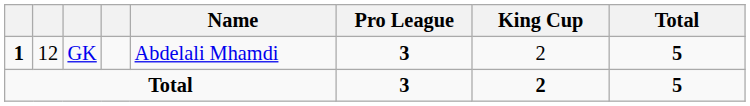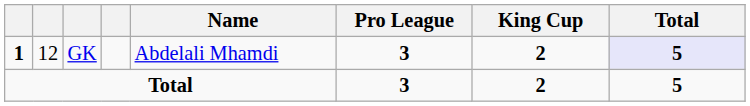(541, 52) normal -> (541, 52) bold
(677, 52) no background -> (677, 52) lavender background
